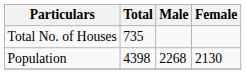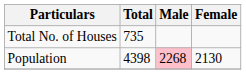(173, 58) no background -> (173, 58) pink background
